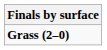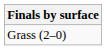(38, 34) bold -> (37, 34) normal
